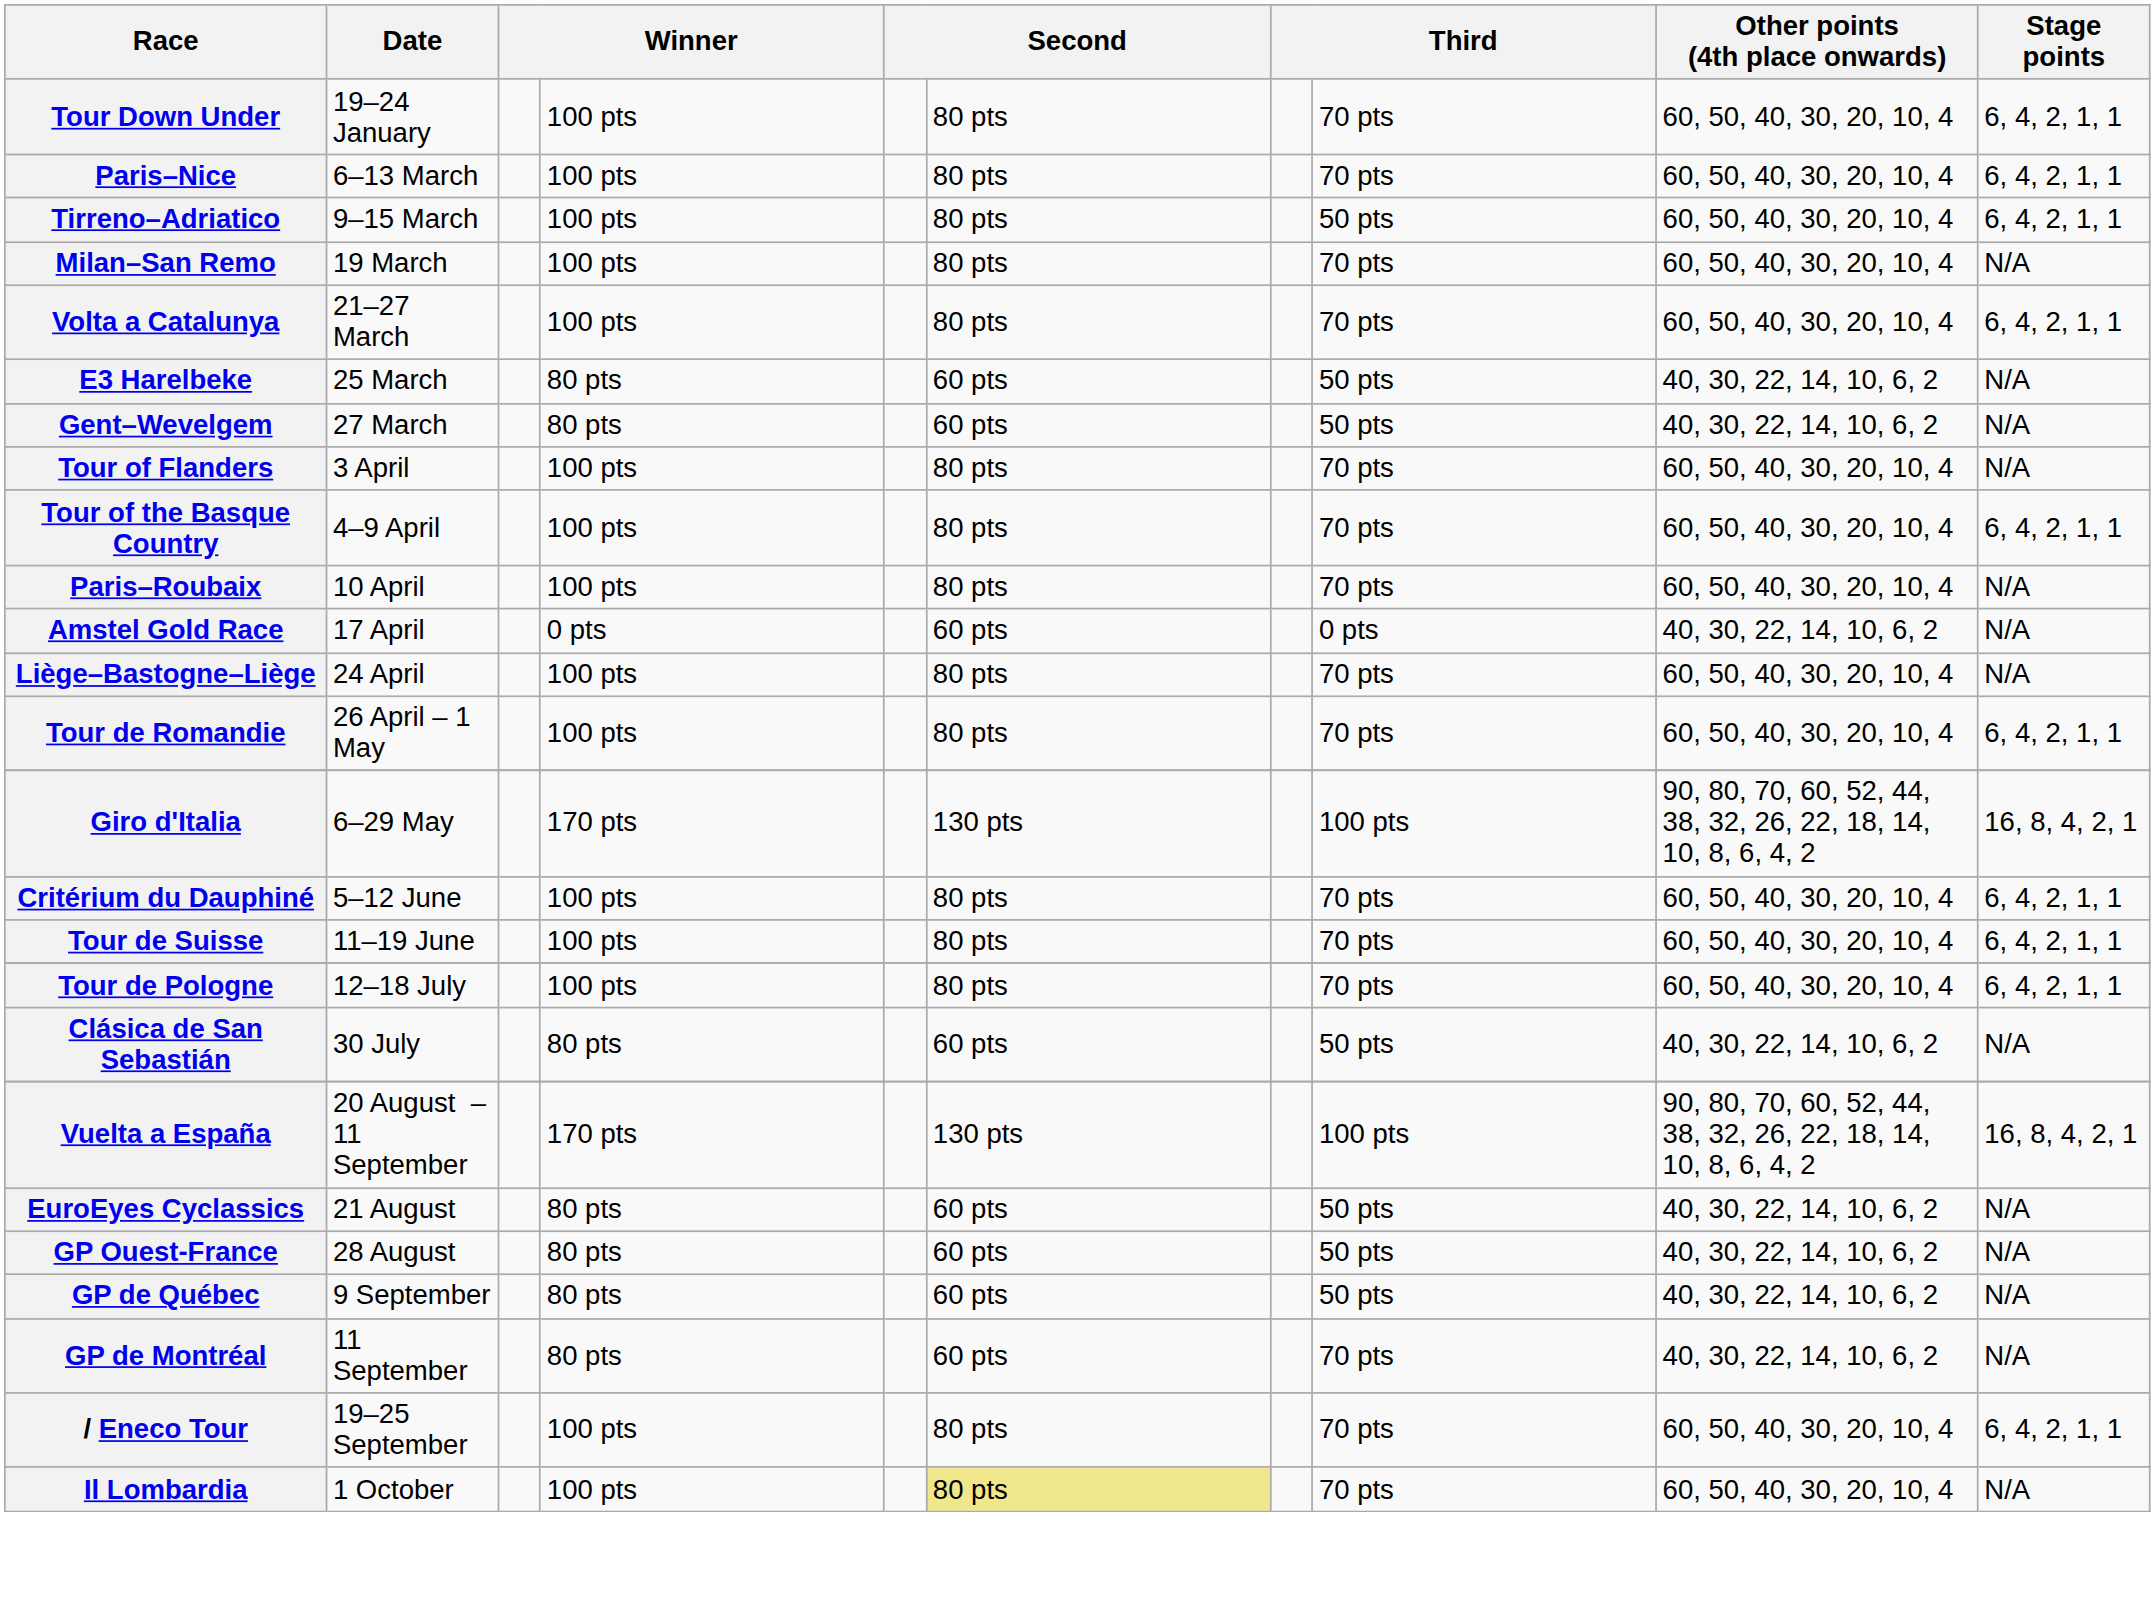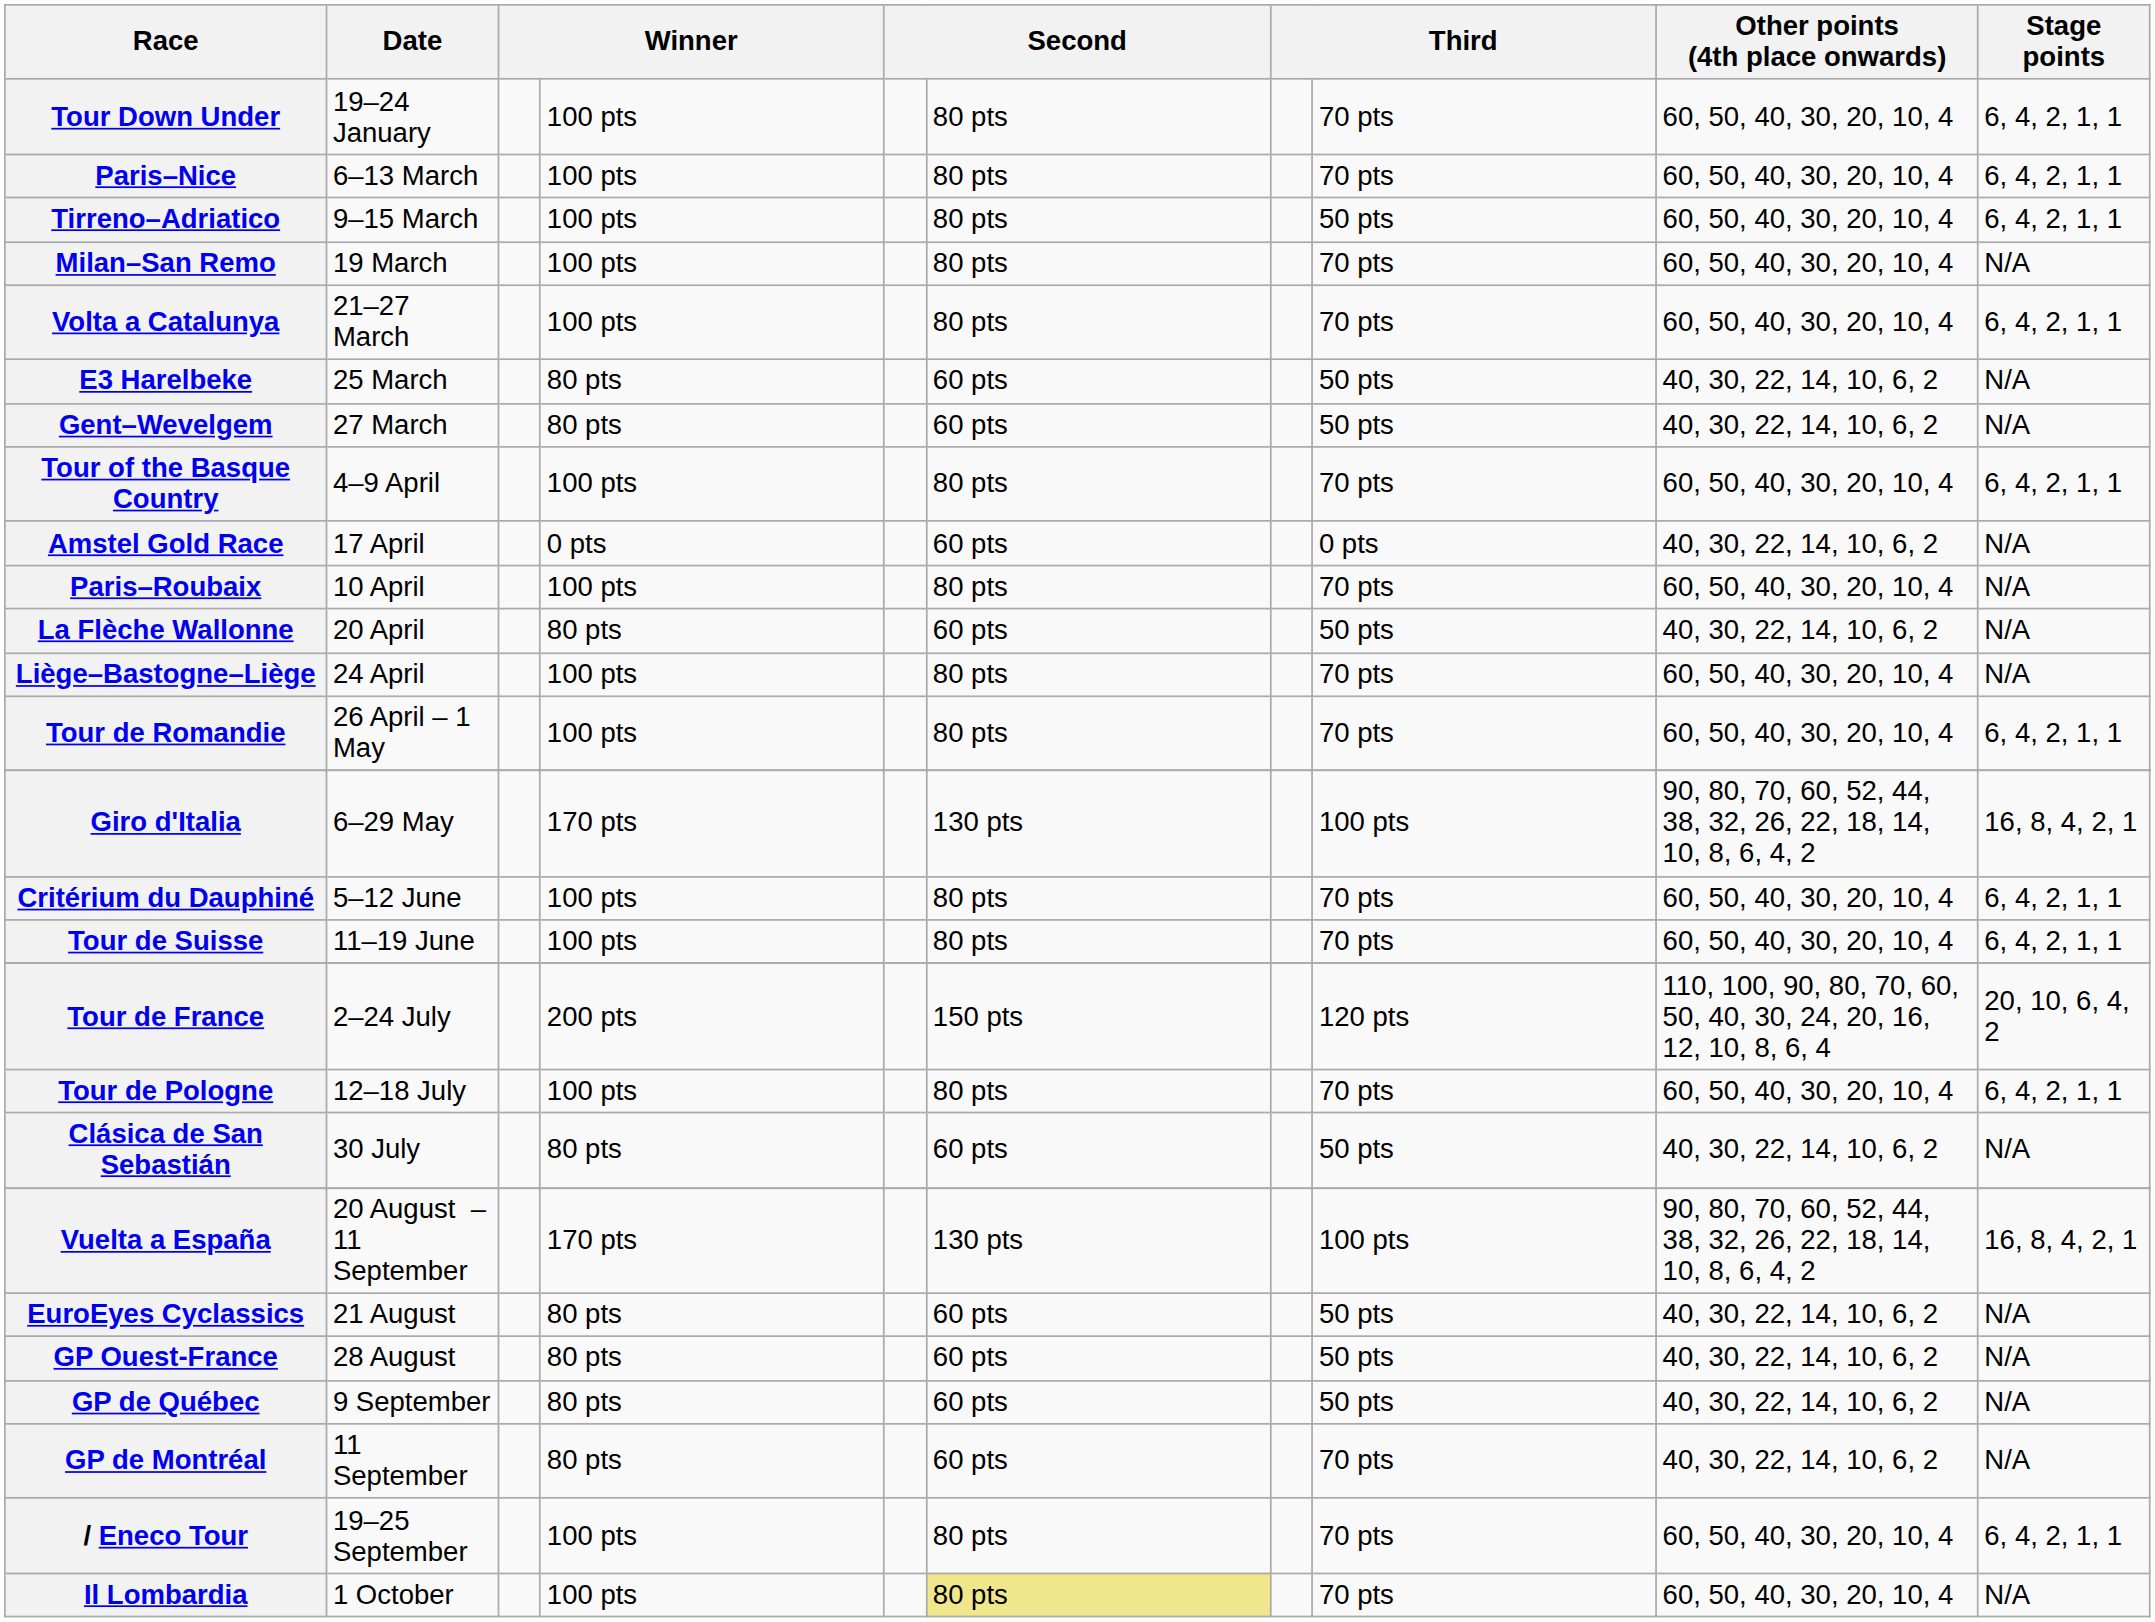- row: (166, 468)
rows swapped: (166, 586) <-> (166, 630)
+ row: (166, 630)
+ row: (166, 1015)
